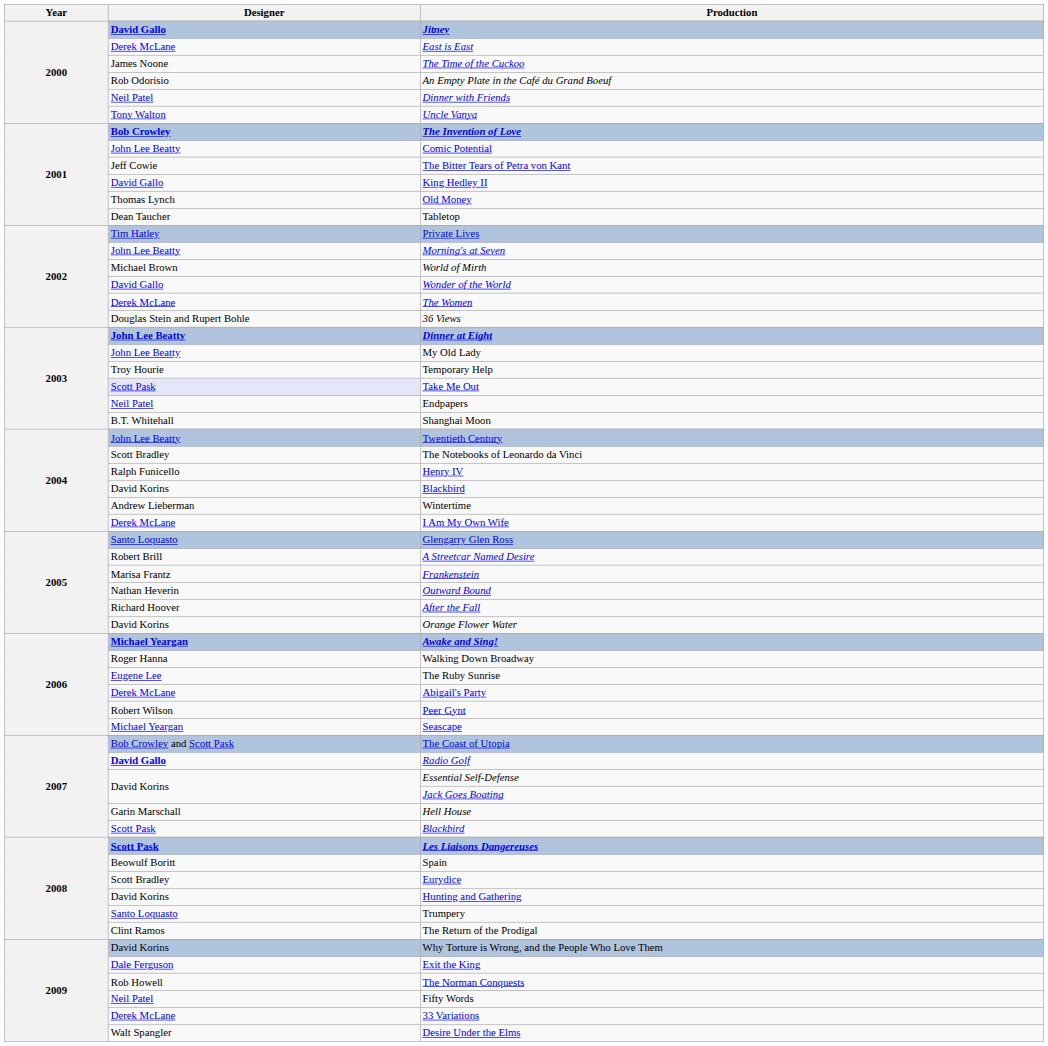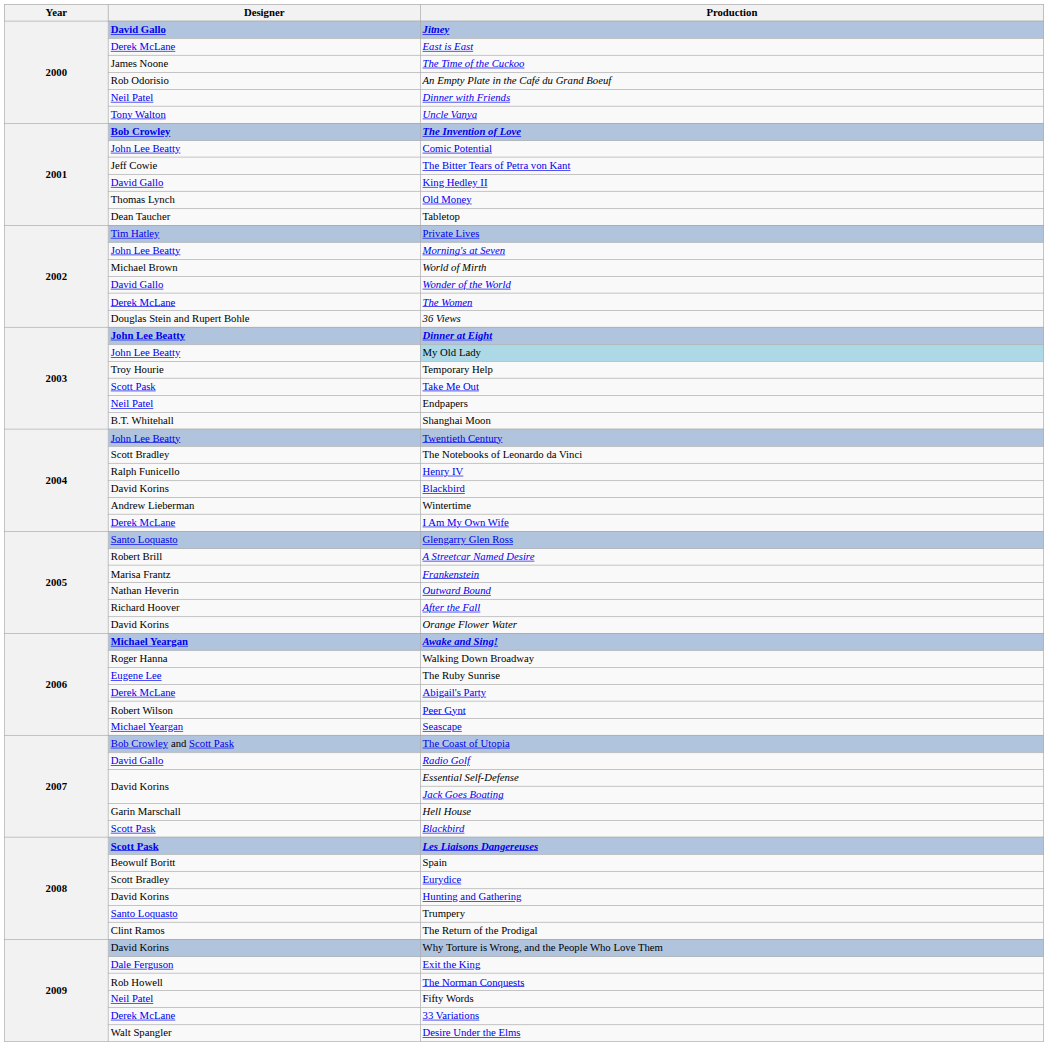(452, 353) no background -> (452, 353) lightblue background
(133, 387) lavender background -> (133, 387) no background
(138, 761) bold -> (137, 761) normal
